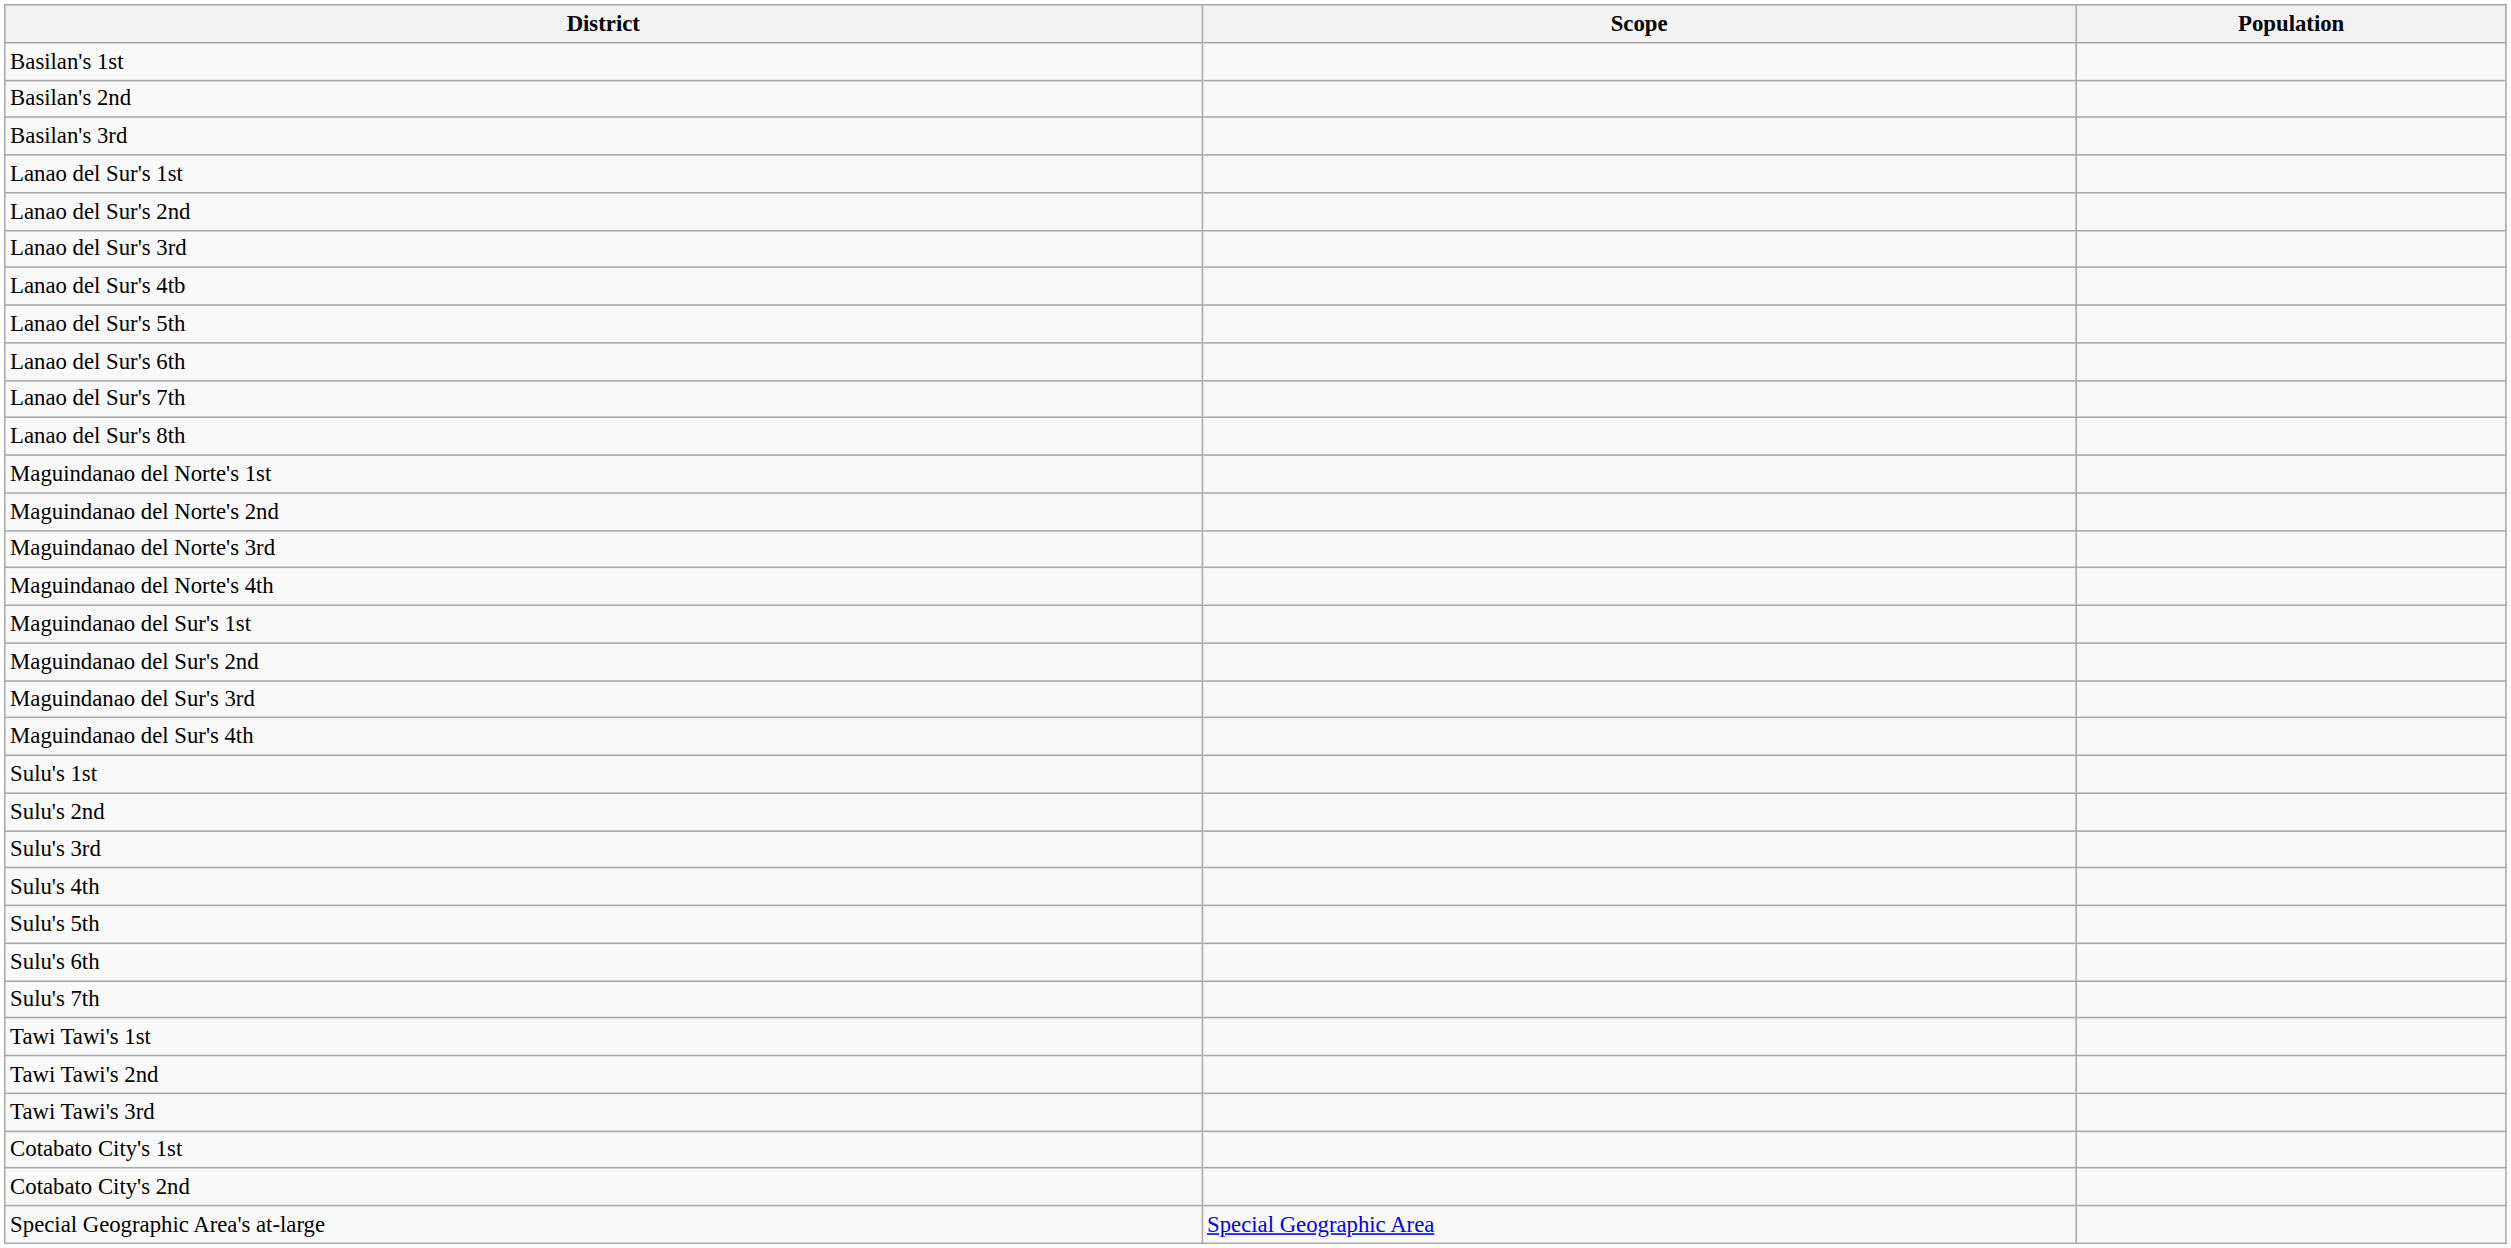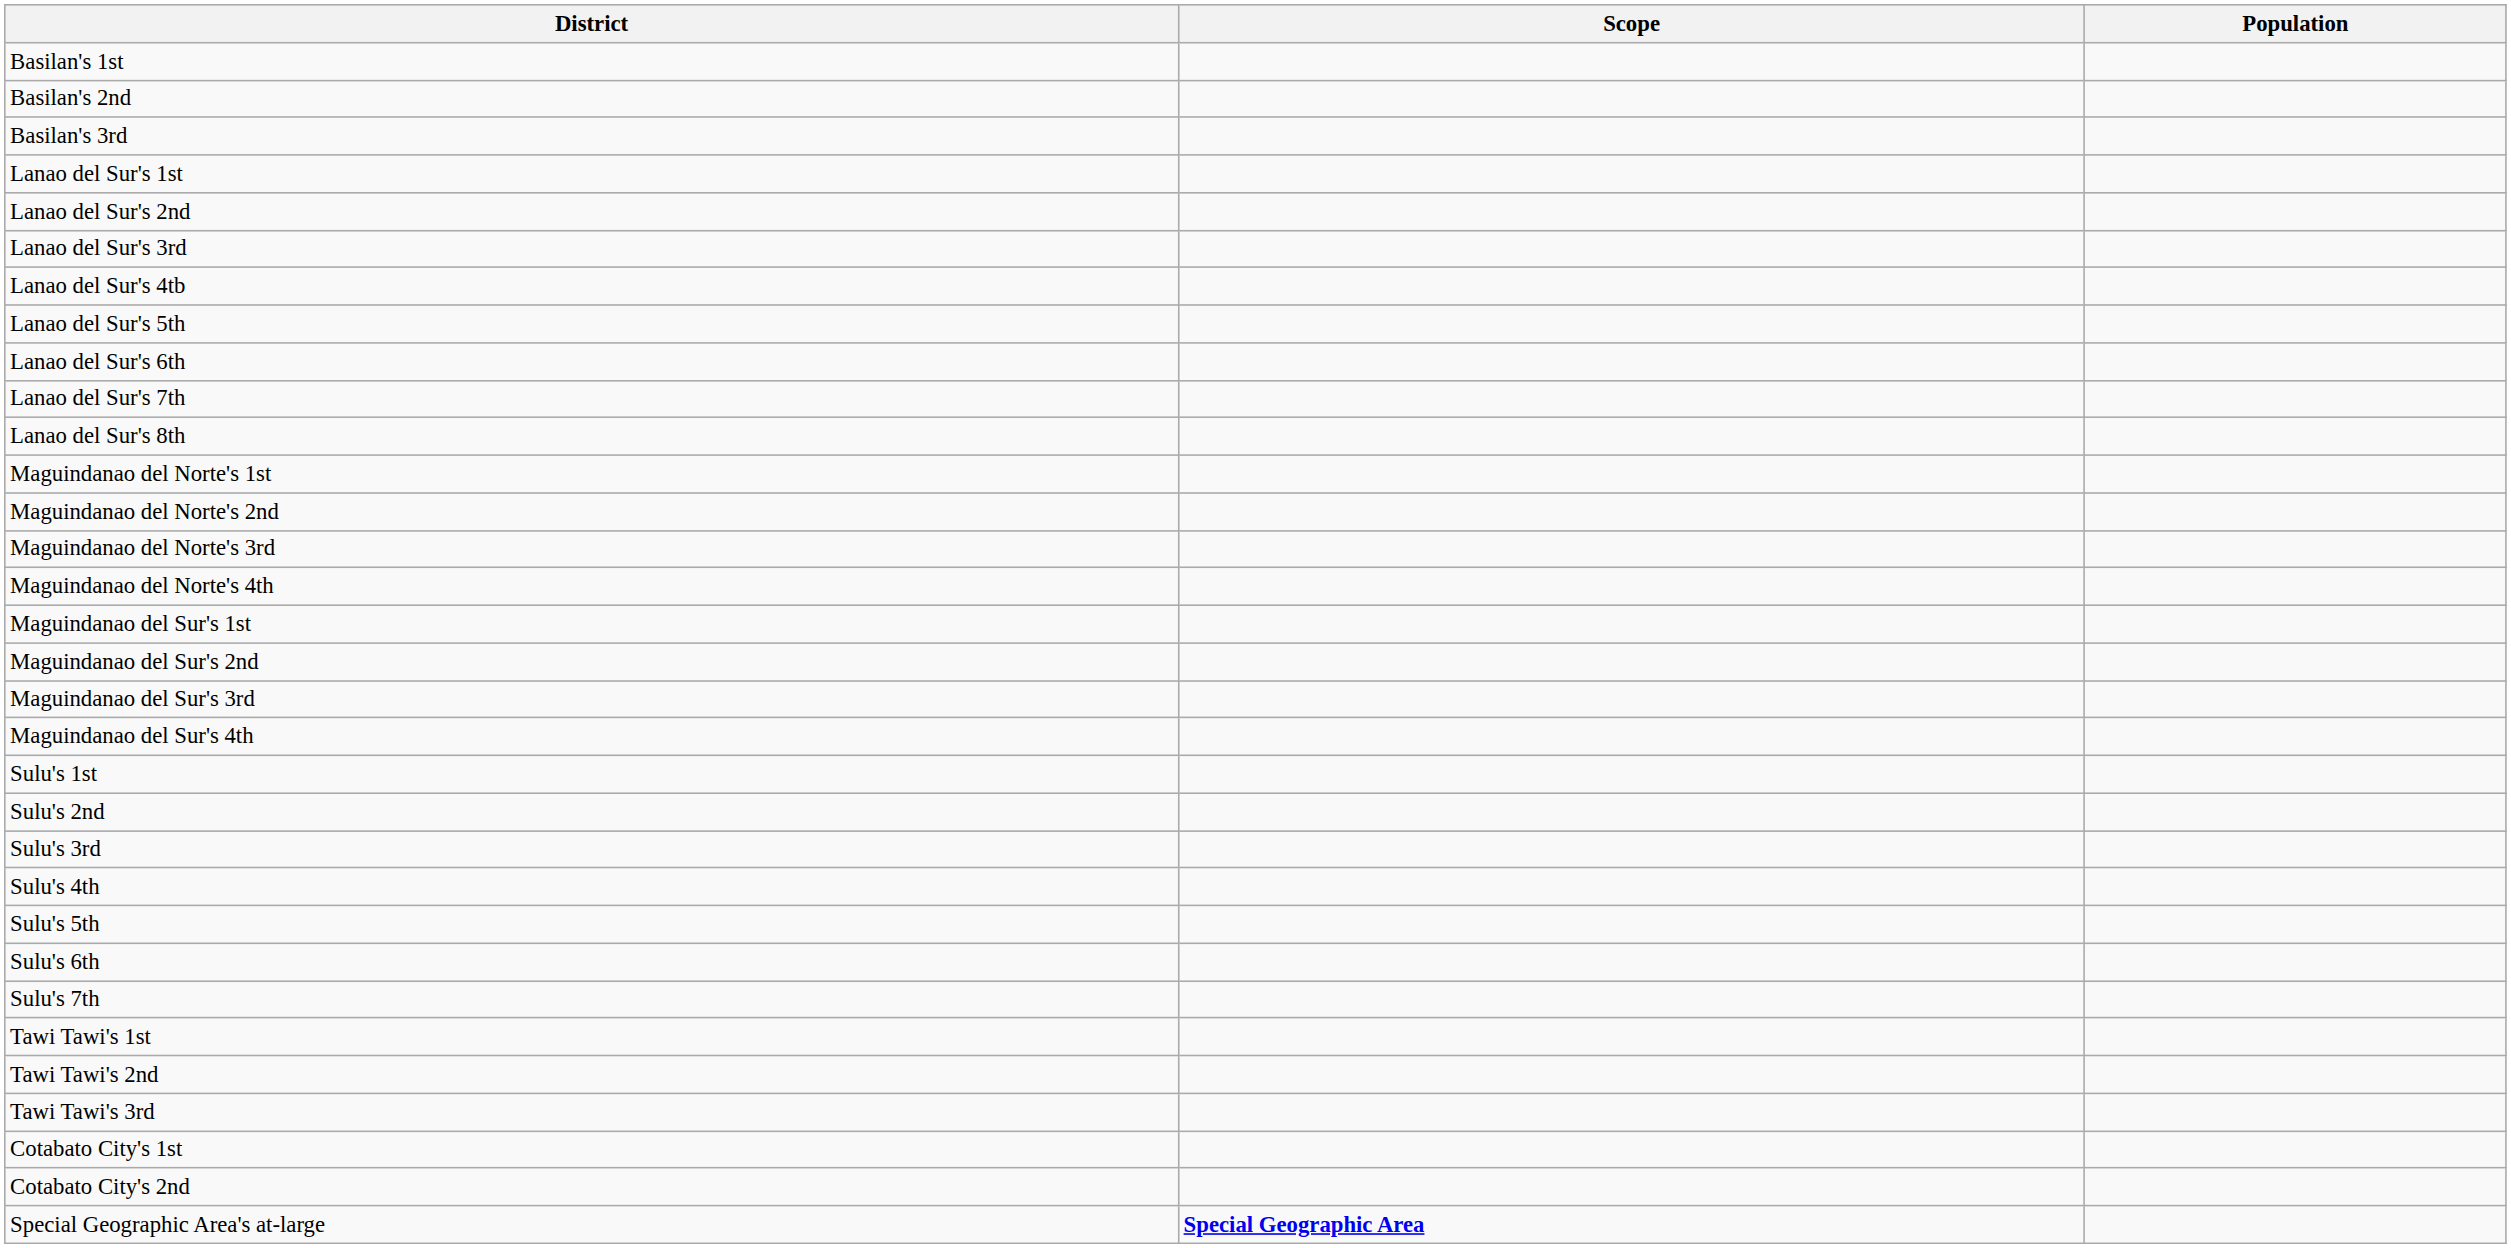(1321, 1224) normal -> (1304, 1224) bold
